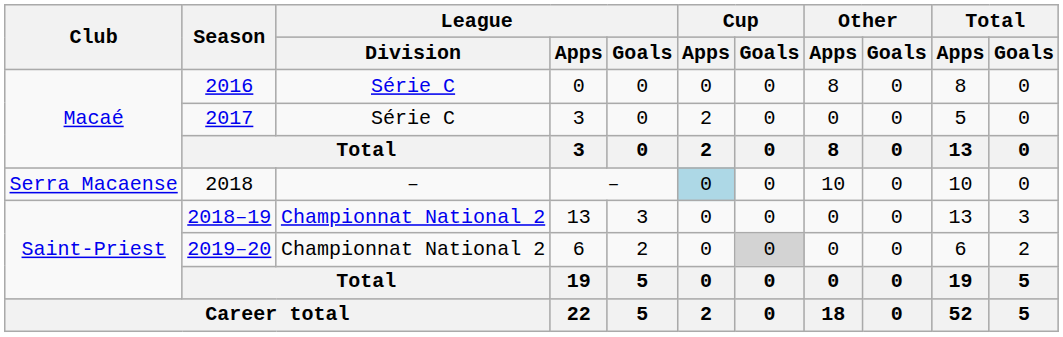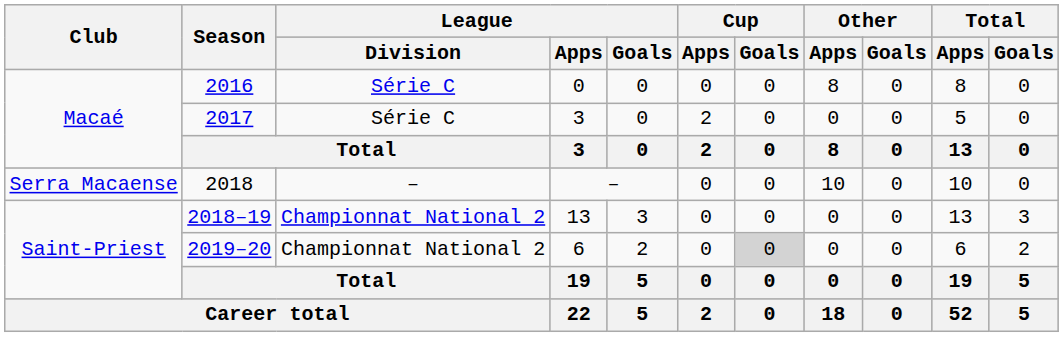(706, 184) lightblue background -> (706, 184) no background
